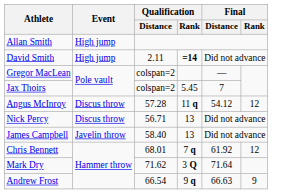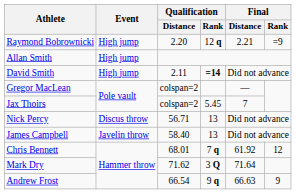+ row: (50, 42)
- row: (36, 104)
